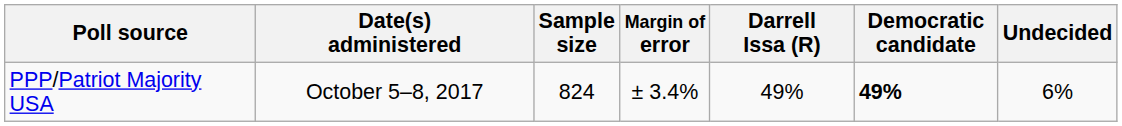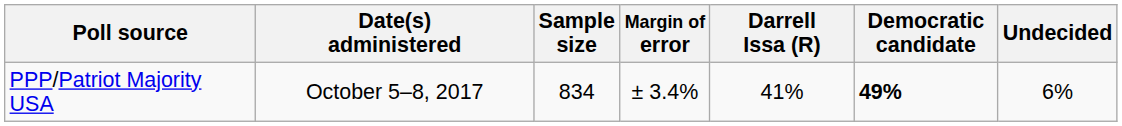(577, 91) 824 -> (577, 91) 834
(782, 91) 49% -> (782, 91) 41%
